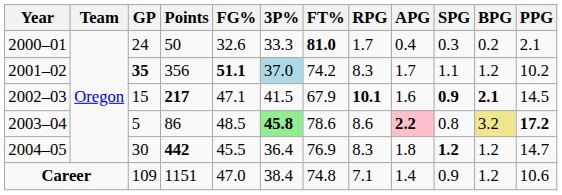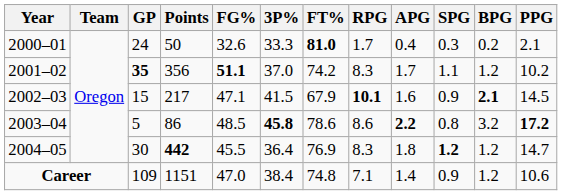(278, 70) lightblue background -> (278, 70) no background
(177, 96) bold -> (177, 96) normal
(448, 96) bold -> (448, 96) normal
(278, 123) lightgreen background -> (278, 123) no background
(406, 123) pink background -> (406, 123) no background
(488, 123) khaki background -> (488, 123) no background
